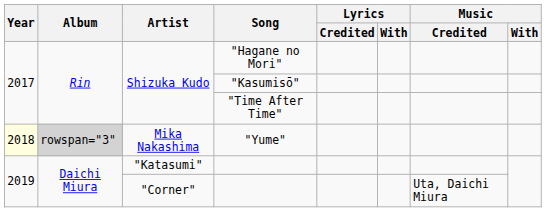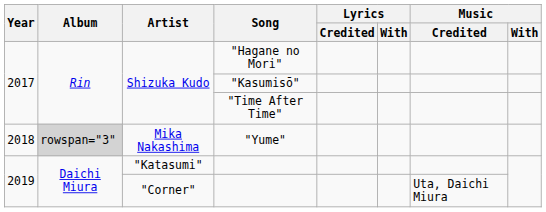(21, 140) lightyellow background -> (21, 140) no background
